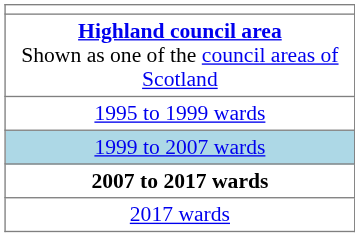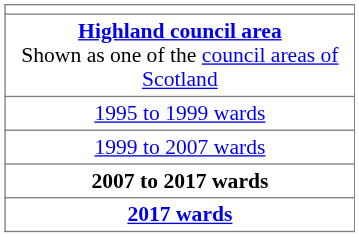(180, 146) lightblue background -> (180, 146) no background
(180, 214) normal -> (180, 214) bold
